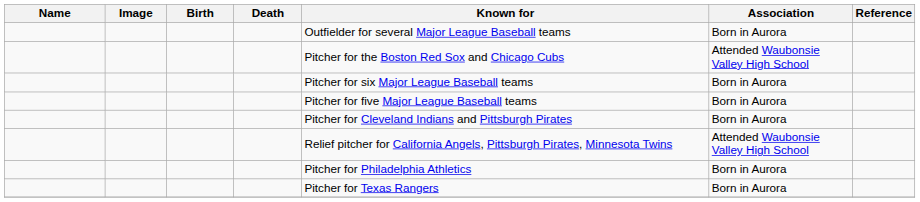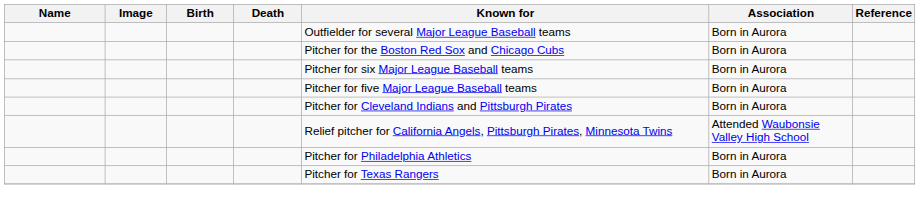(766, 57) Attended Waubonsie Valley High School -> (749, 50) Born in Aurora
